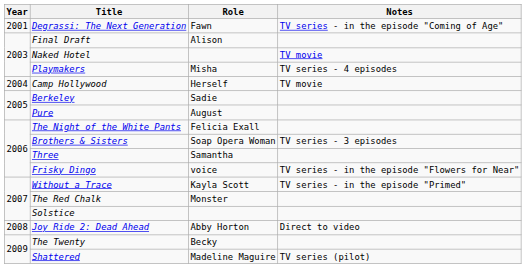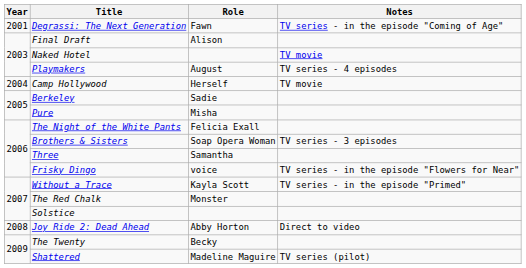(204, 69) Misha -> (206, 69) August
(206, 112) August -> (204, 112) Misha
